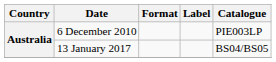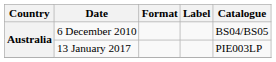(239, 31) PIE003LP -> (242, 31) BS04/BS05
(242, 48) BS04/BS05 -> (239, 48) PIE003LP
